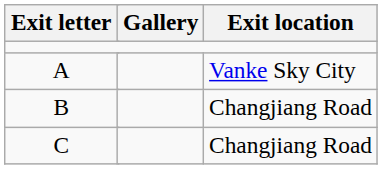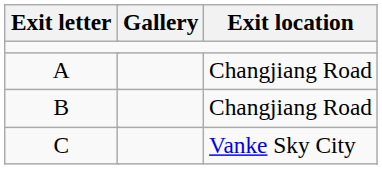(282, 70) Vanke Sky City -> (291, 70) Changjiang Road
(291, 144) Changjiang Road -> (282, 144) Vanke Sky City
